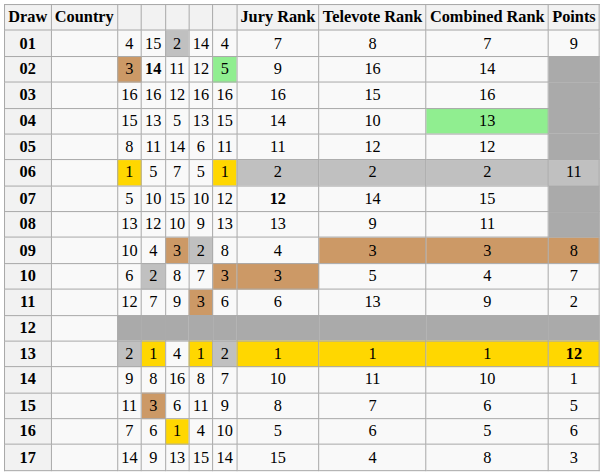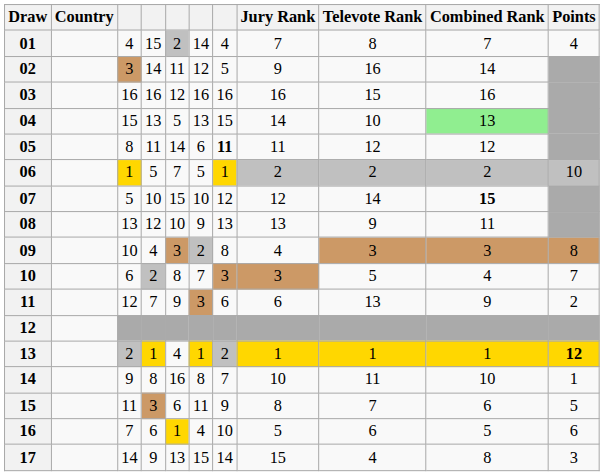(574, 43) 9 -> (574, 43) 4
(153, 69) bold -> (153, 69) normal
(225, 69) lightgreen background -> (225, 69) no background
(225, 146) normal -> (225, 146) bold
(574, 172) 11 -> (574, 172) 10
(278, 198) bold -> (278, 198) normal
(487, 198) normal -> (487, 198) bold
